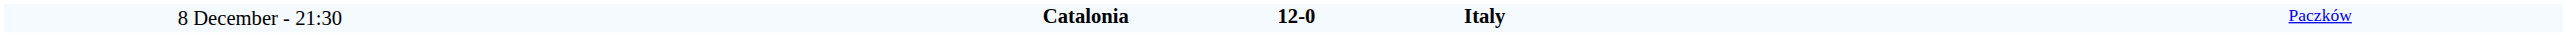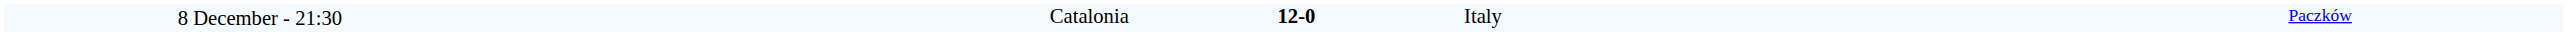(1086, 16) bold -> (1089, 16) normal
(1485, 16) bold -> (1483, 16) normal
